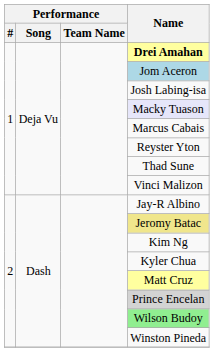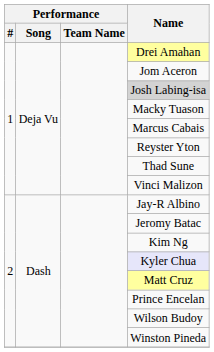(168, 52) bold -> (168, 52) normal
(168, 71) lightblue background -> (168, 71) no background
(168, 90) no background -> (168, 90) lightgrey background
(168, 109) lavender background -> (168, 109) no background
(168, 223) khaki background -> (168, 223) no background
(168, 261) no background -> (168, 261) lavender background
(168, 299) lightgrey background -> (168, 299) no background
(168, 318) lightgreen background -> (168, 318) no background
